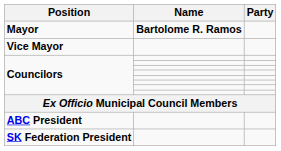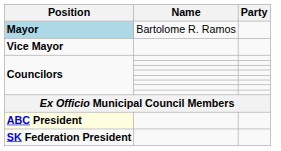(23, 30) no background -> (23, 30) lightblue background
(189, 30) bold -> (186, 30) normal
(44, 120) no background -> (44, 120) lightyellow background
